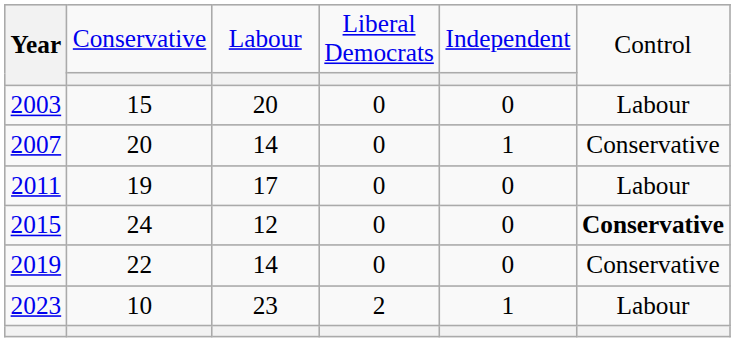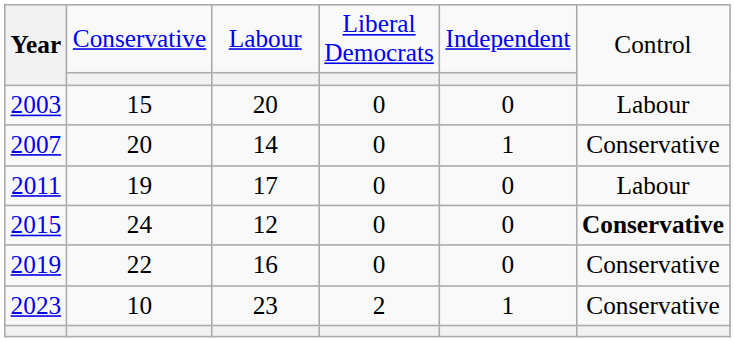(265, 265) 14 -> (265, 265) 16
(653, 305) Labour -> (653, 305) Conservative
